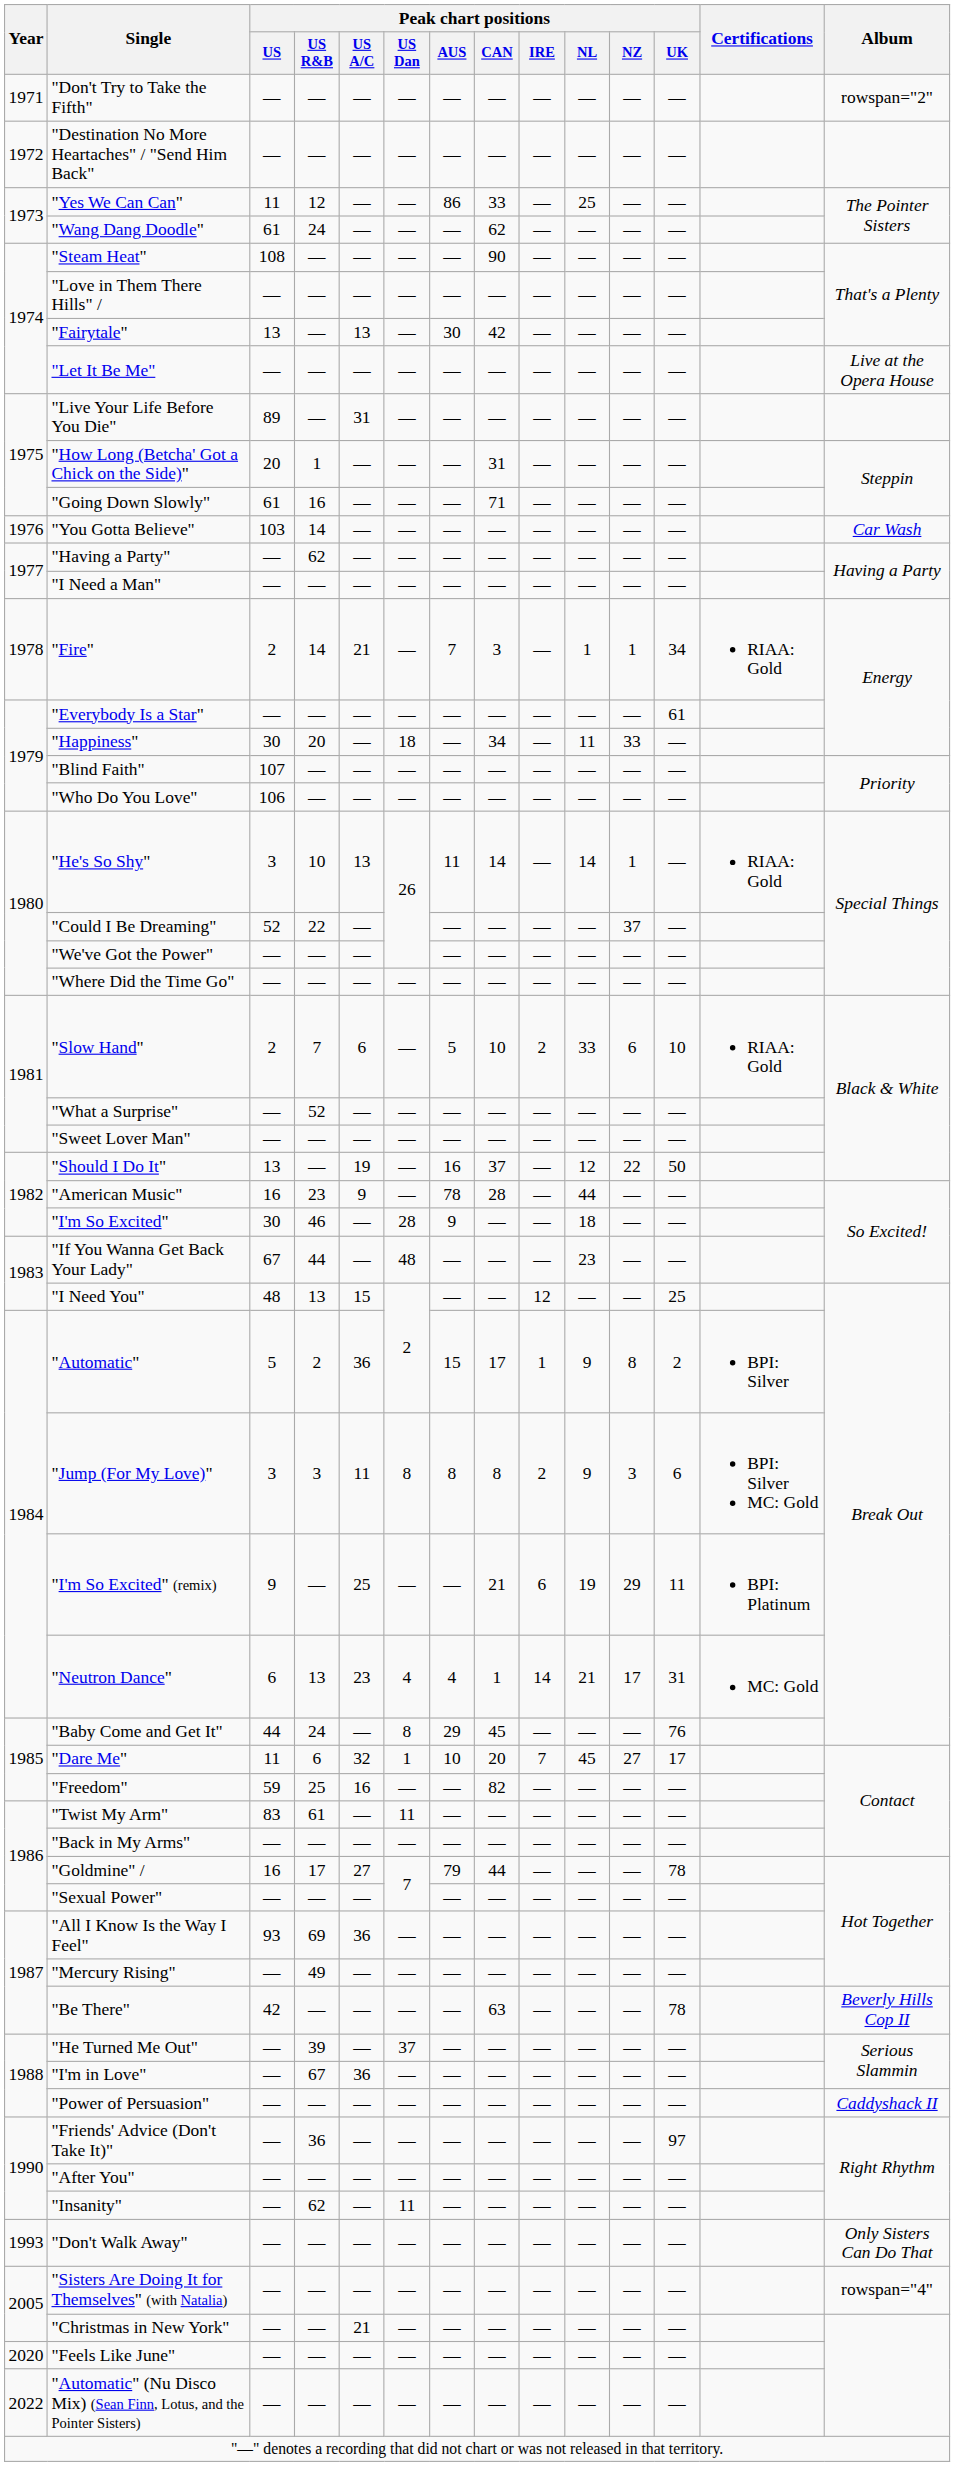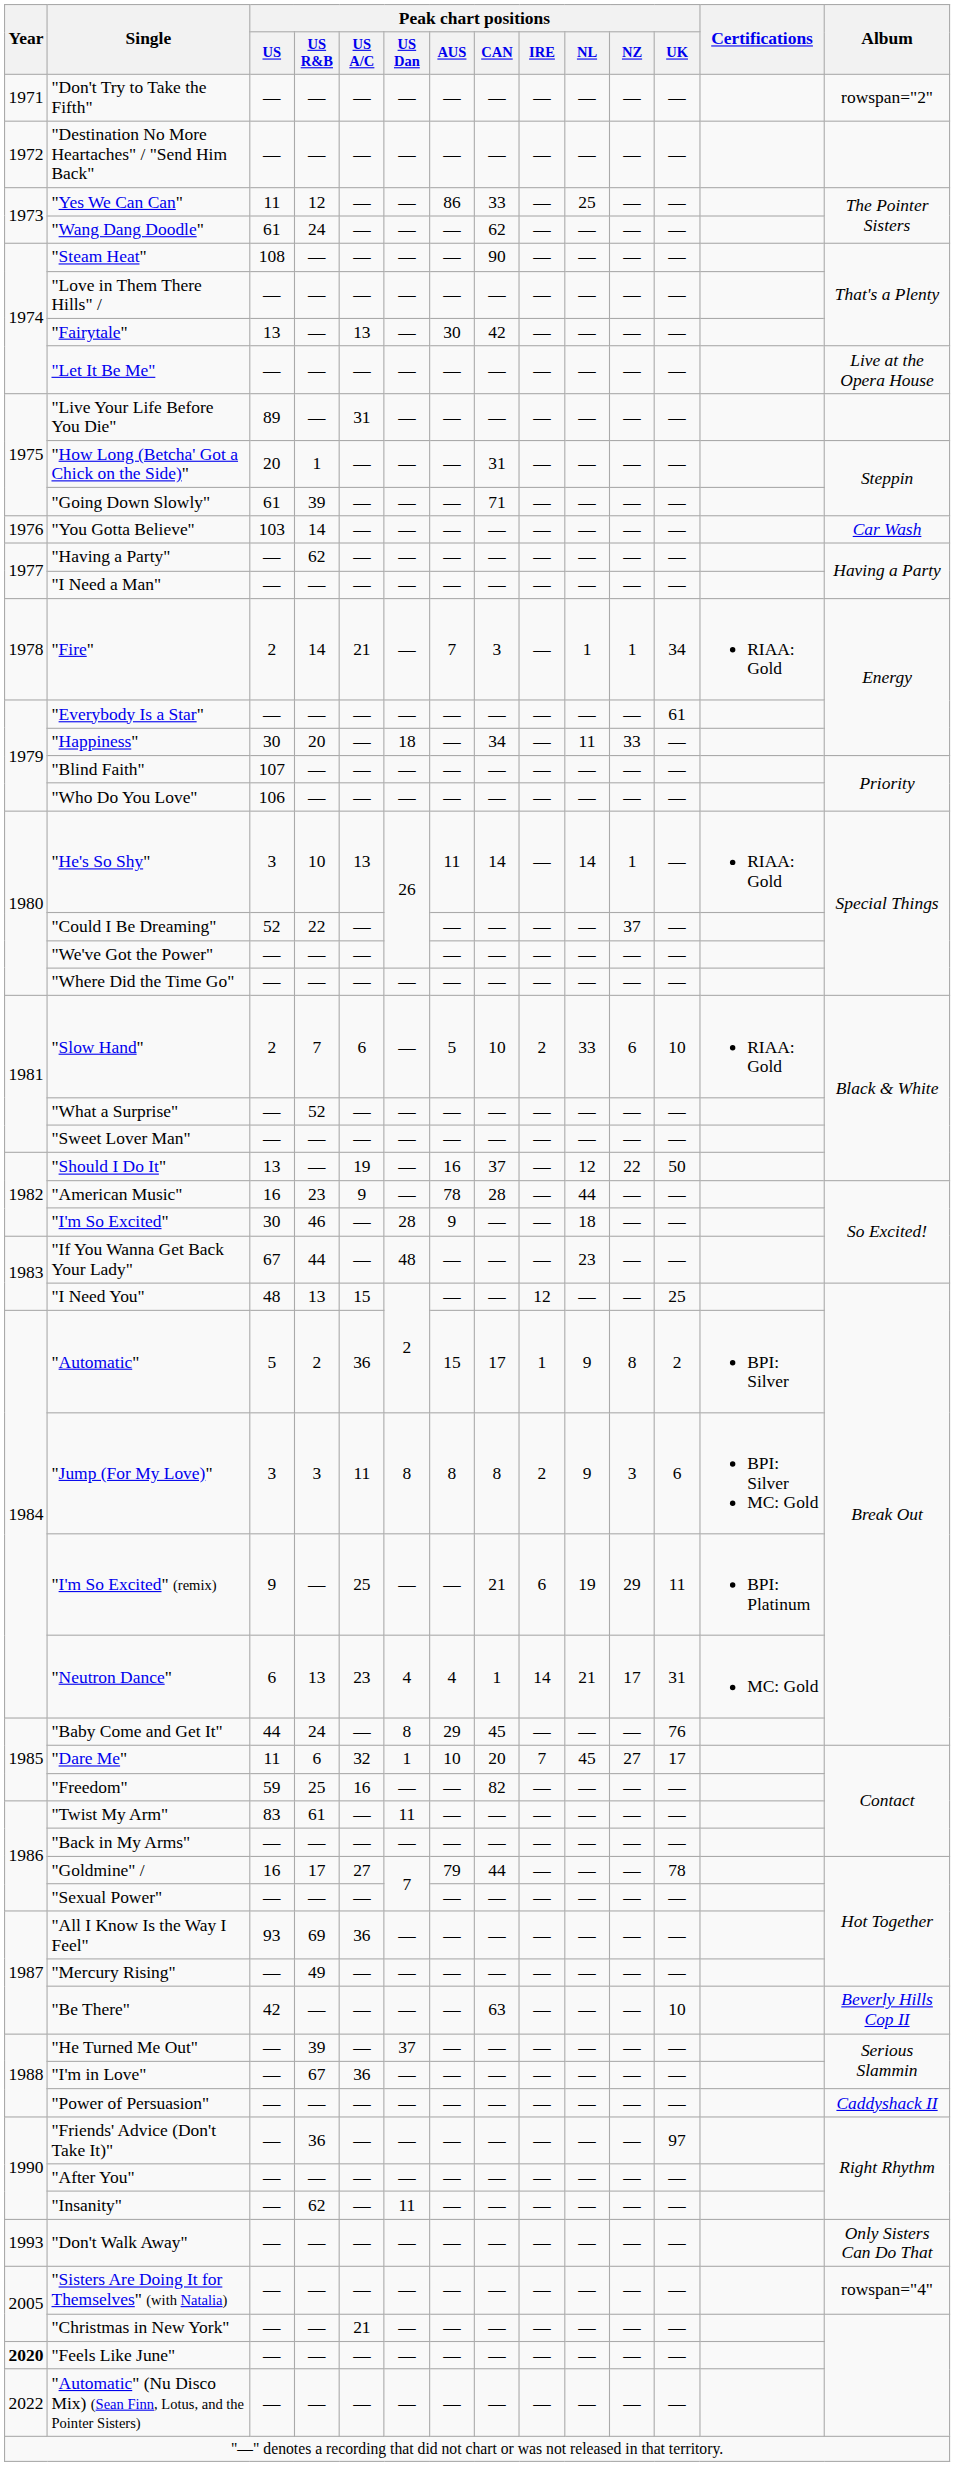(317, 501) 16 -> (317, 501) 39
(677, 2009) 78 -> (677, 2009) 10
(26, 2355) normal -> (26, 2355) bold
